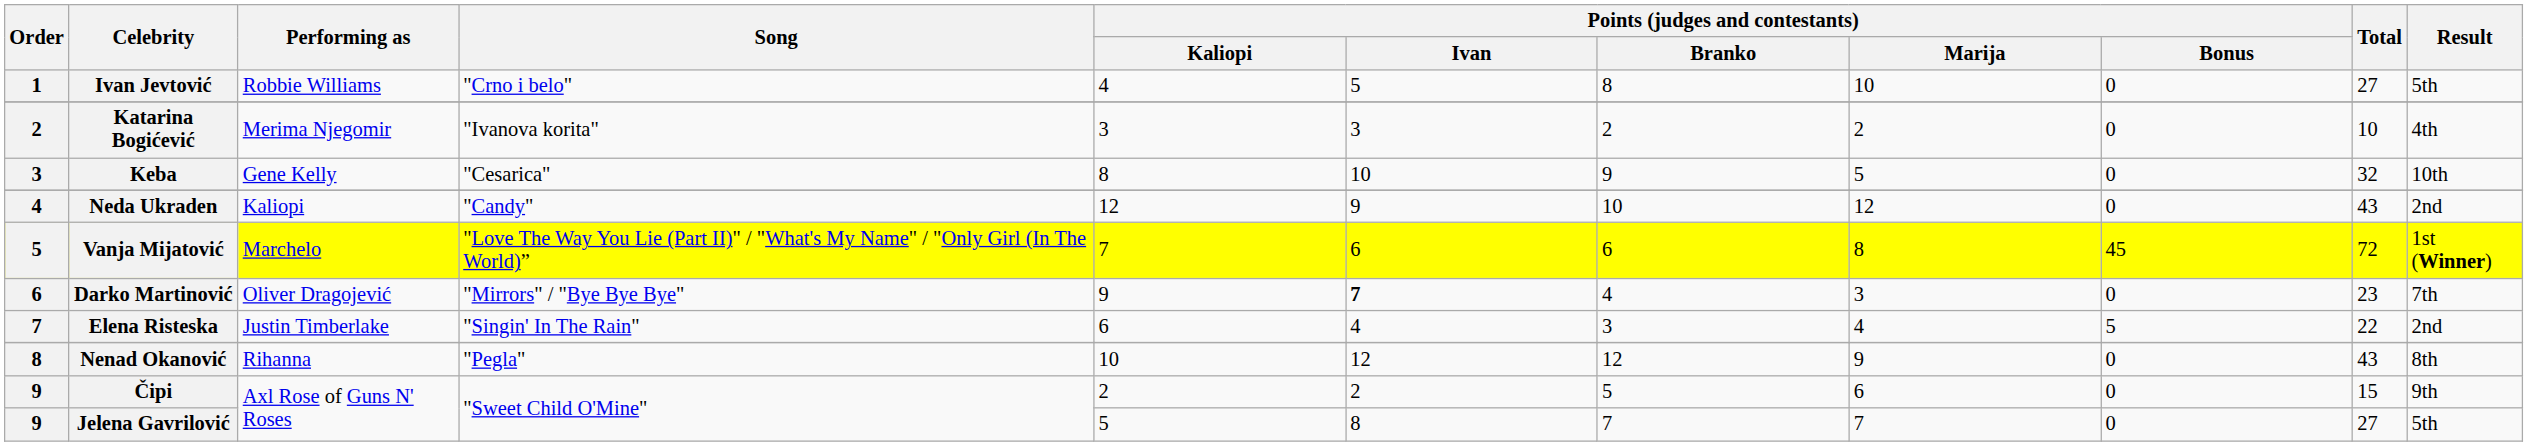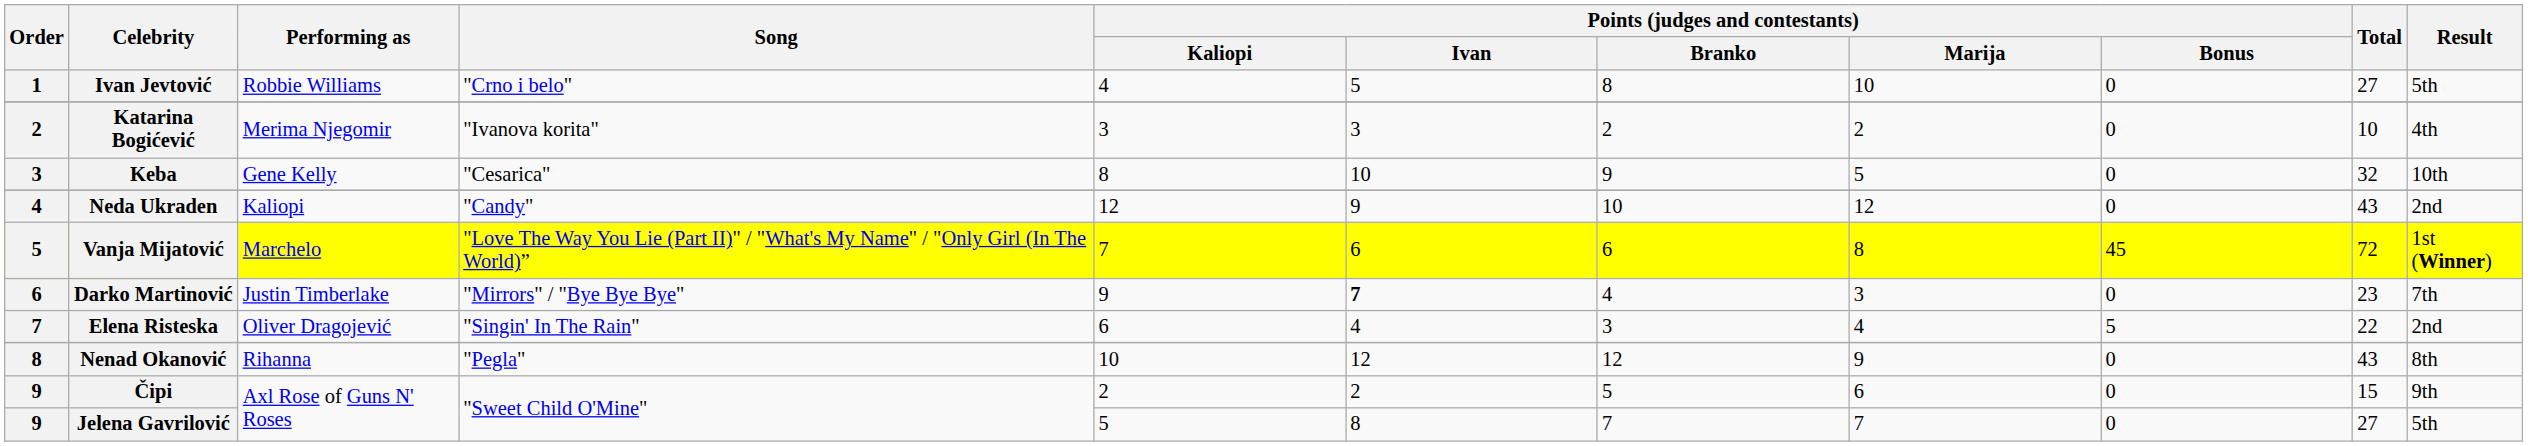(317, 294) Oliver Dragojević -> (316, 294) Justin Timberlake
(316, 326) Justin Timberlake -> (317, 326) Oliver Dragojević
